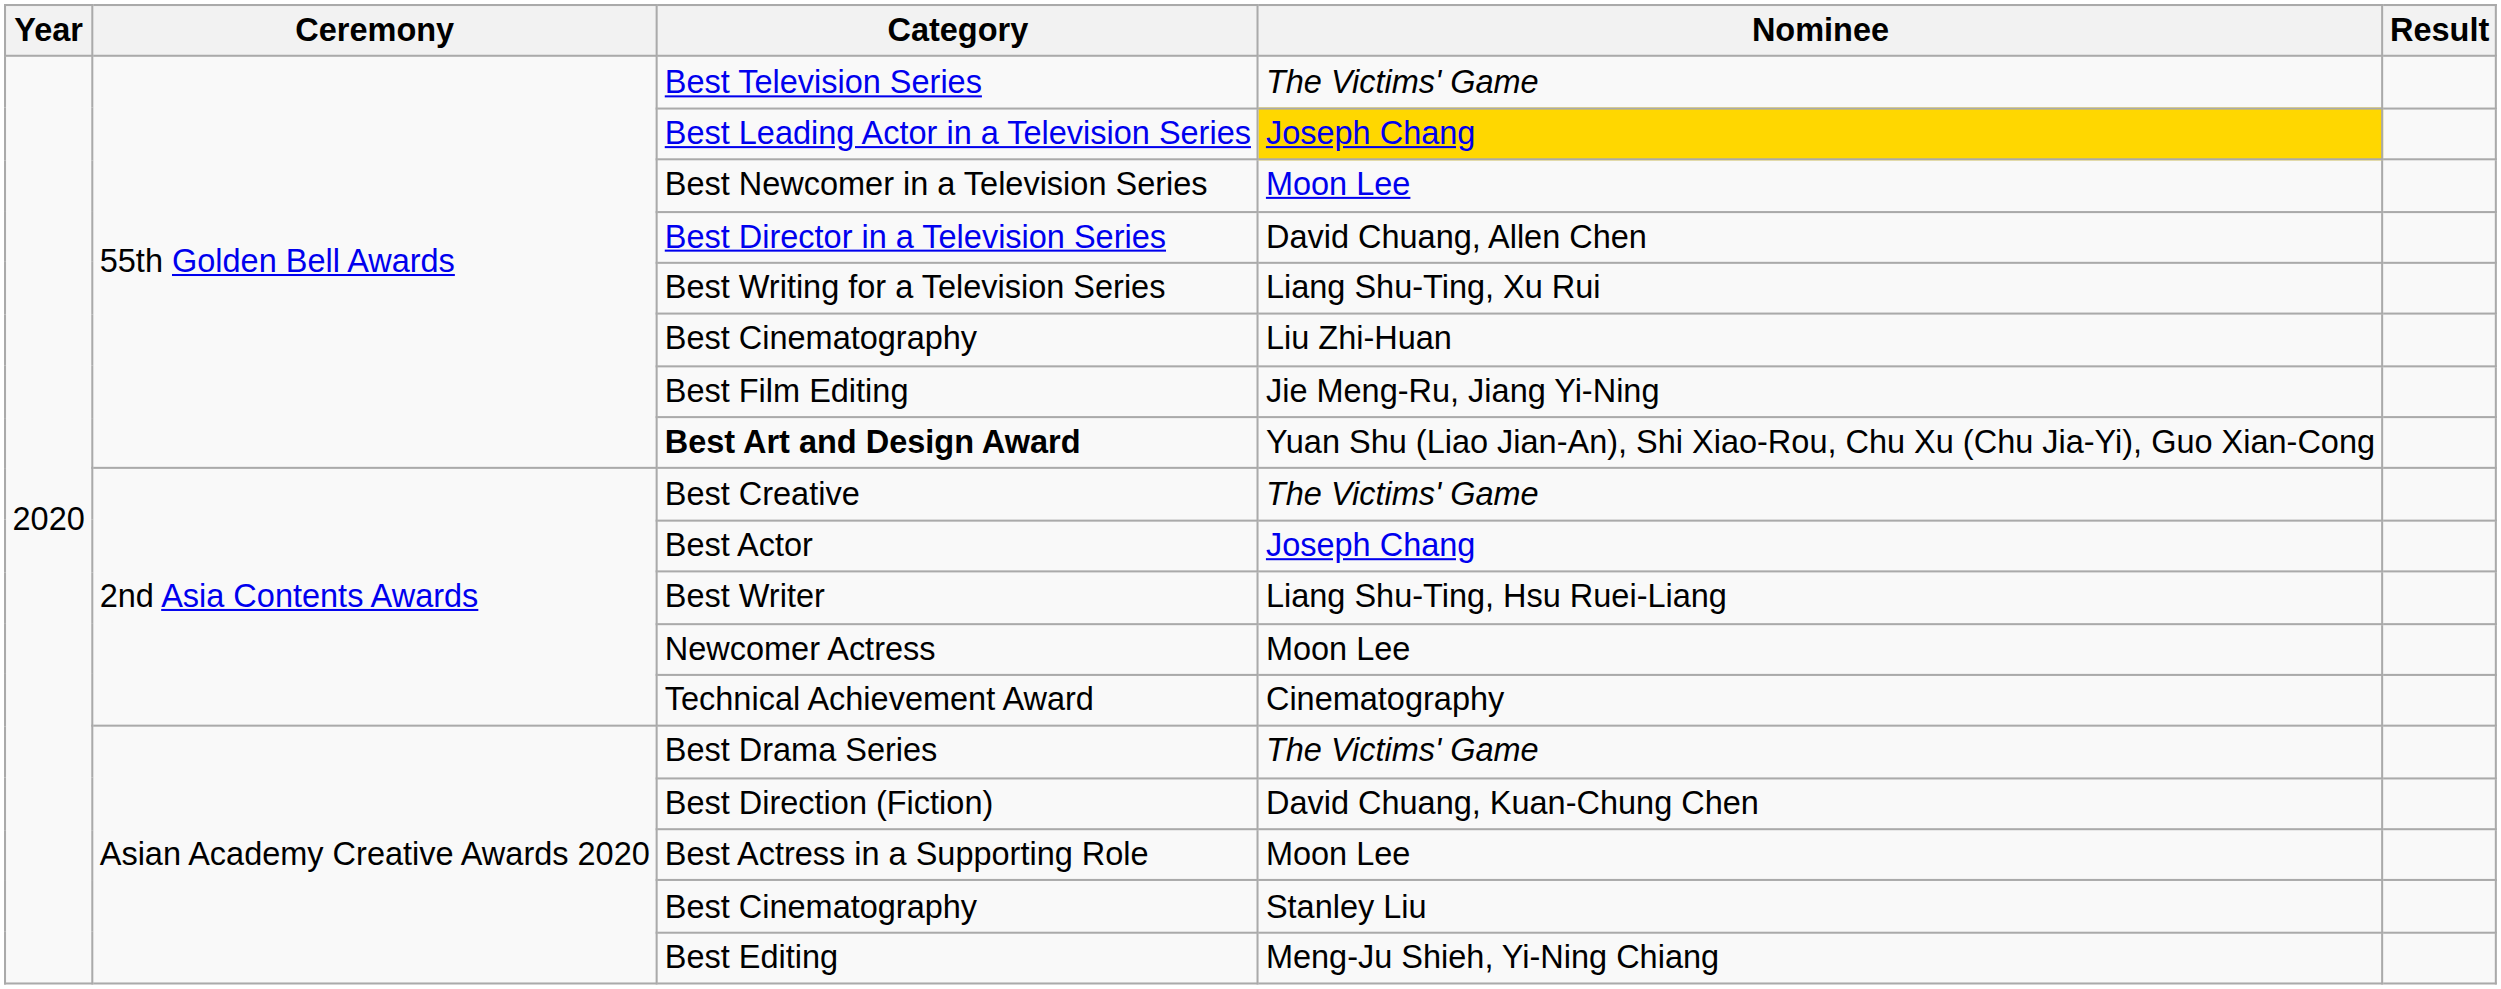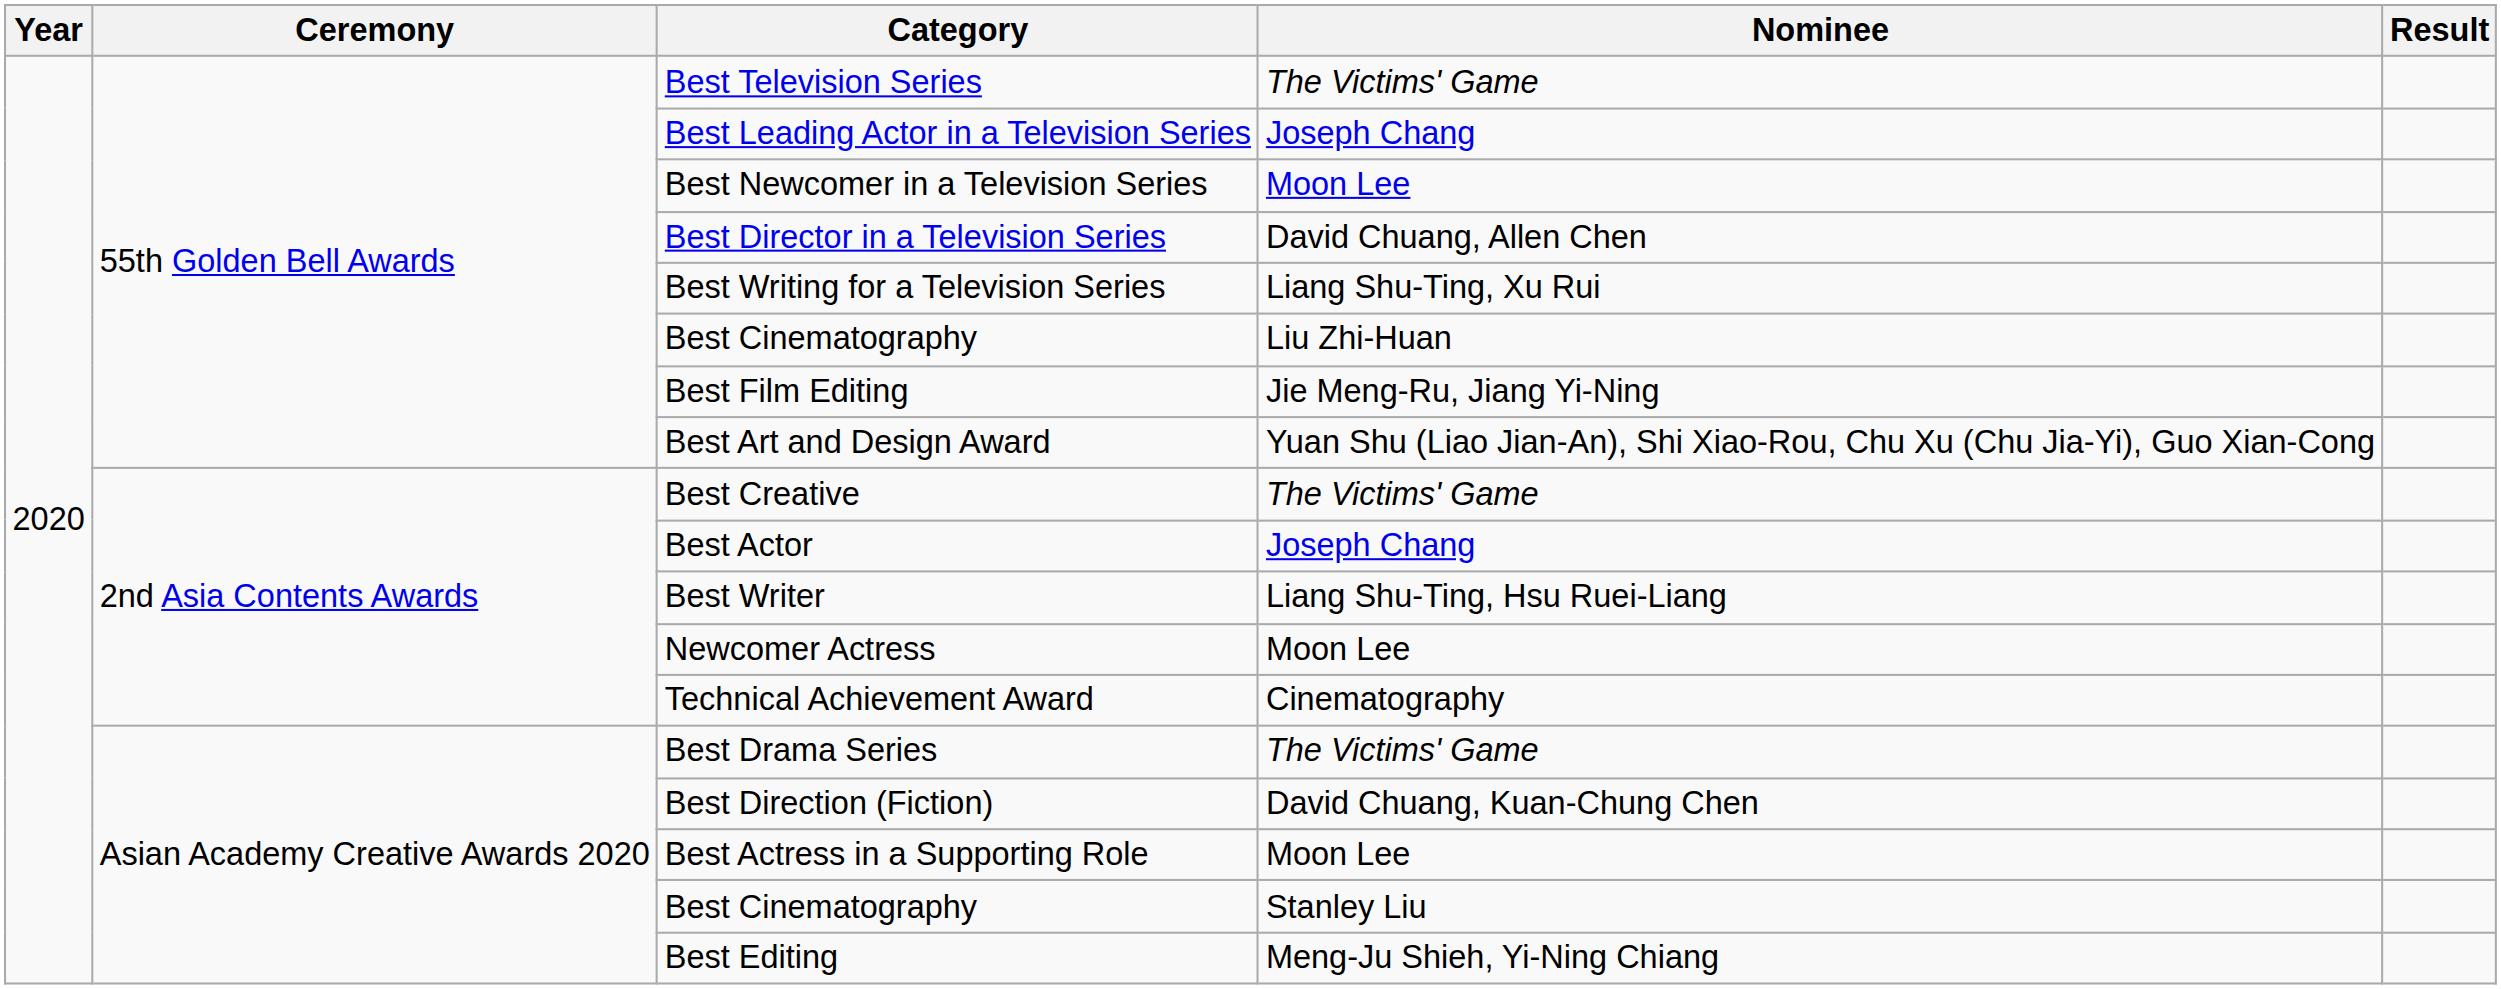(1371, 133) gold background -> (1371, 133) no background
(873, 442) bold -> (858, 442) normal
